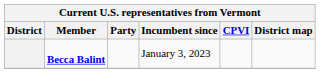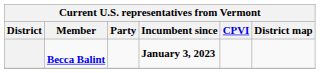(176, 53) normal -> (178, 53) bold
